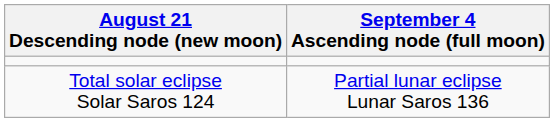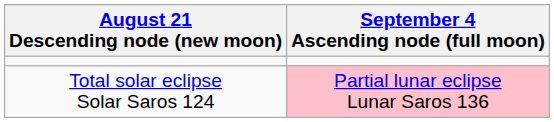(418, 91) no background -> (418, 91) pink background
